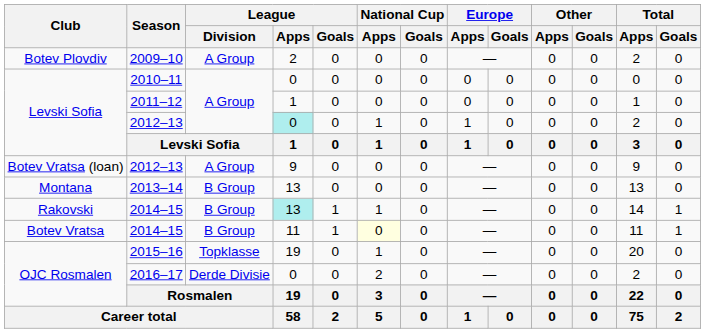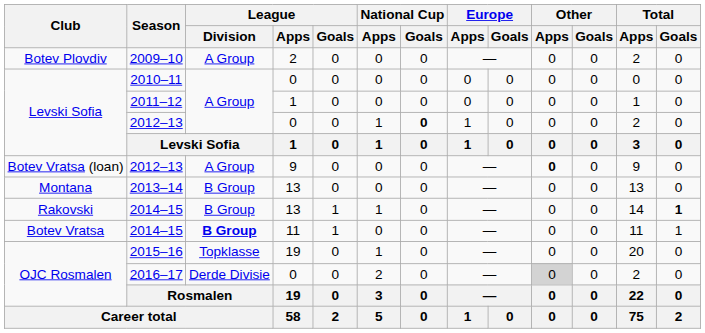(293, 123) paleturquoise background -> (293, 123) no background
(424, 123) normal -> (424, 123) bold
(552, 166) normal -> (552, 166) bold
(293, 209) paleturquoise background -> (293, 209) no background
(678, 209) normal -> (678, 209) bold
(229, 230) normal -> (229, 230) bold
(379, 230) lightyellow background -> (379, 230) no background
(552, 274) no background -> (552, 274) lightgrey background
